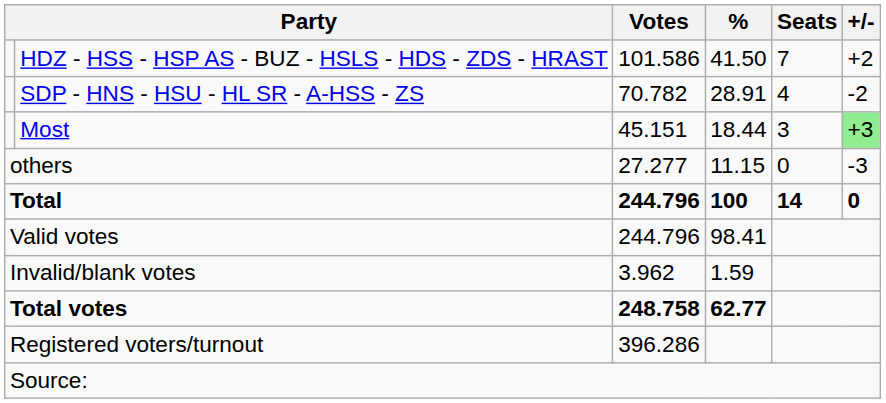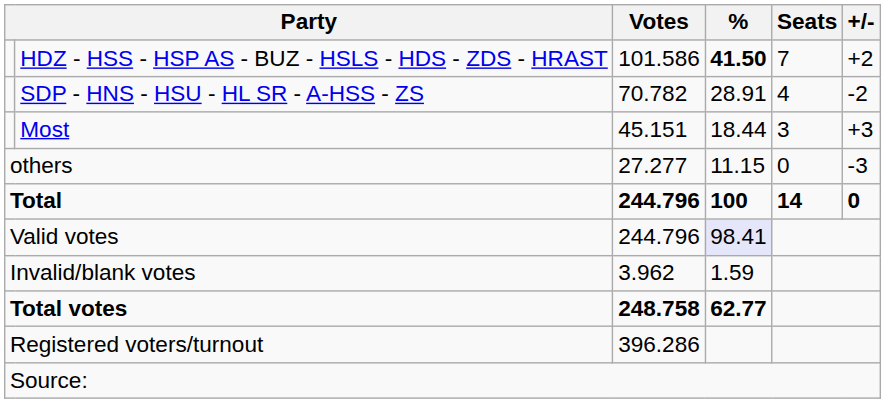(738, 58) normal -> (738, 58) bold
(860, 129) lightgreen background -> (860, 129) no background
(738, 237) no background -> (738, 237) lavender background
